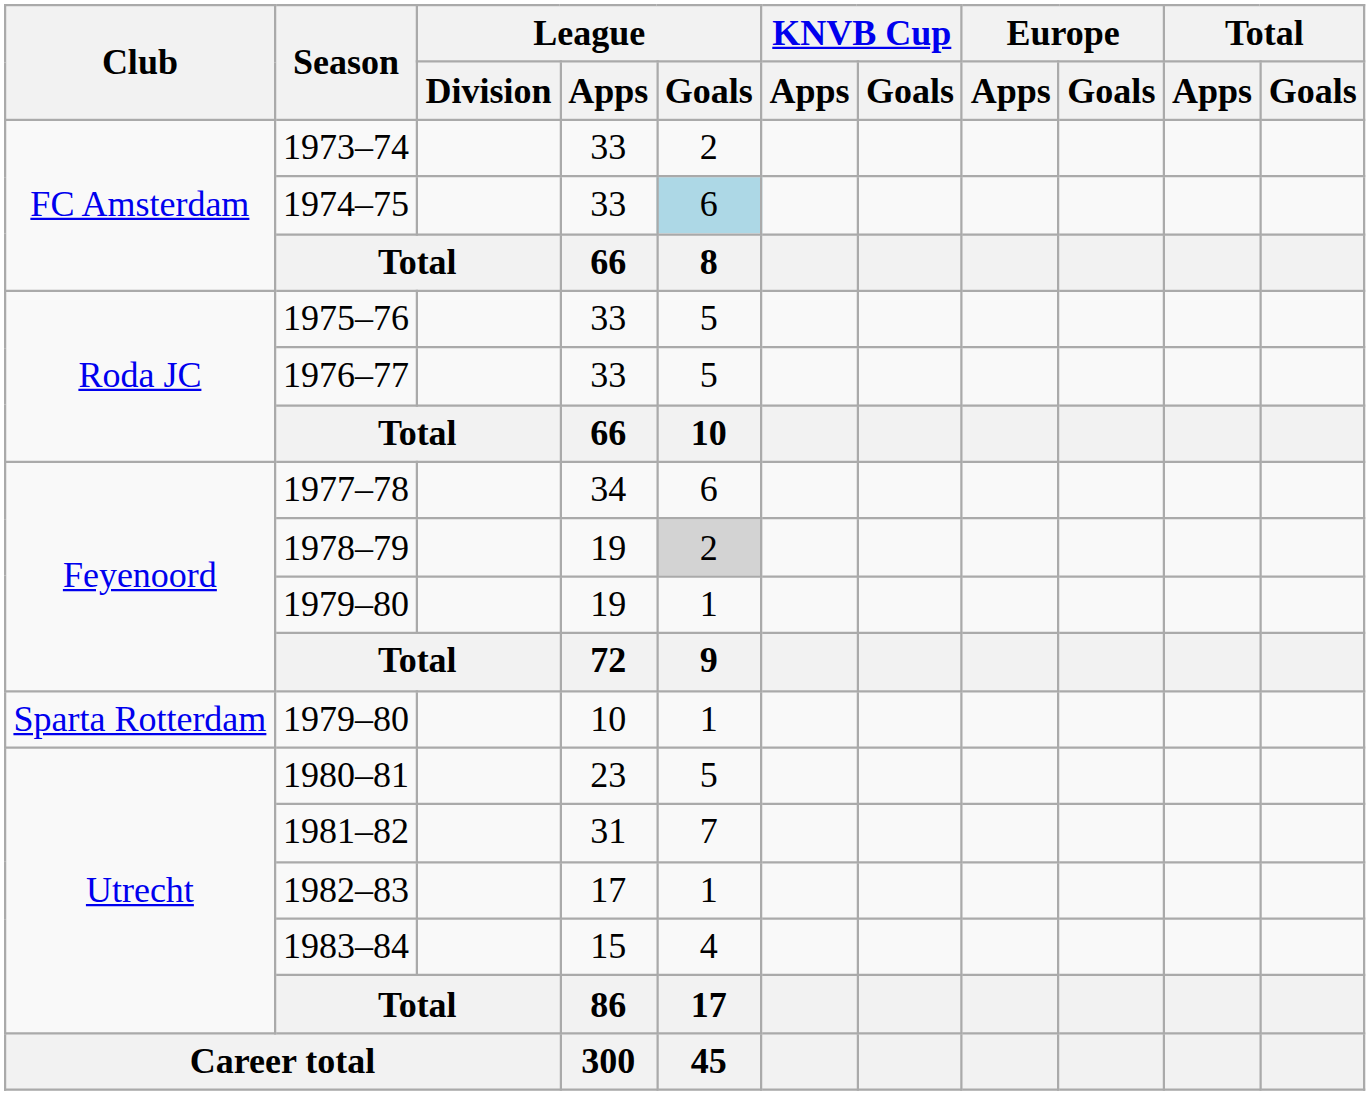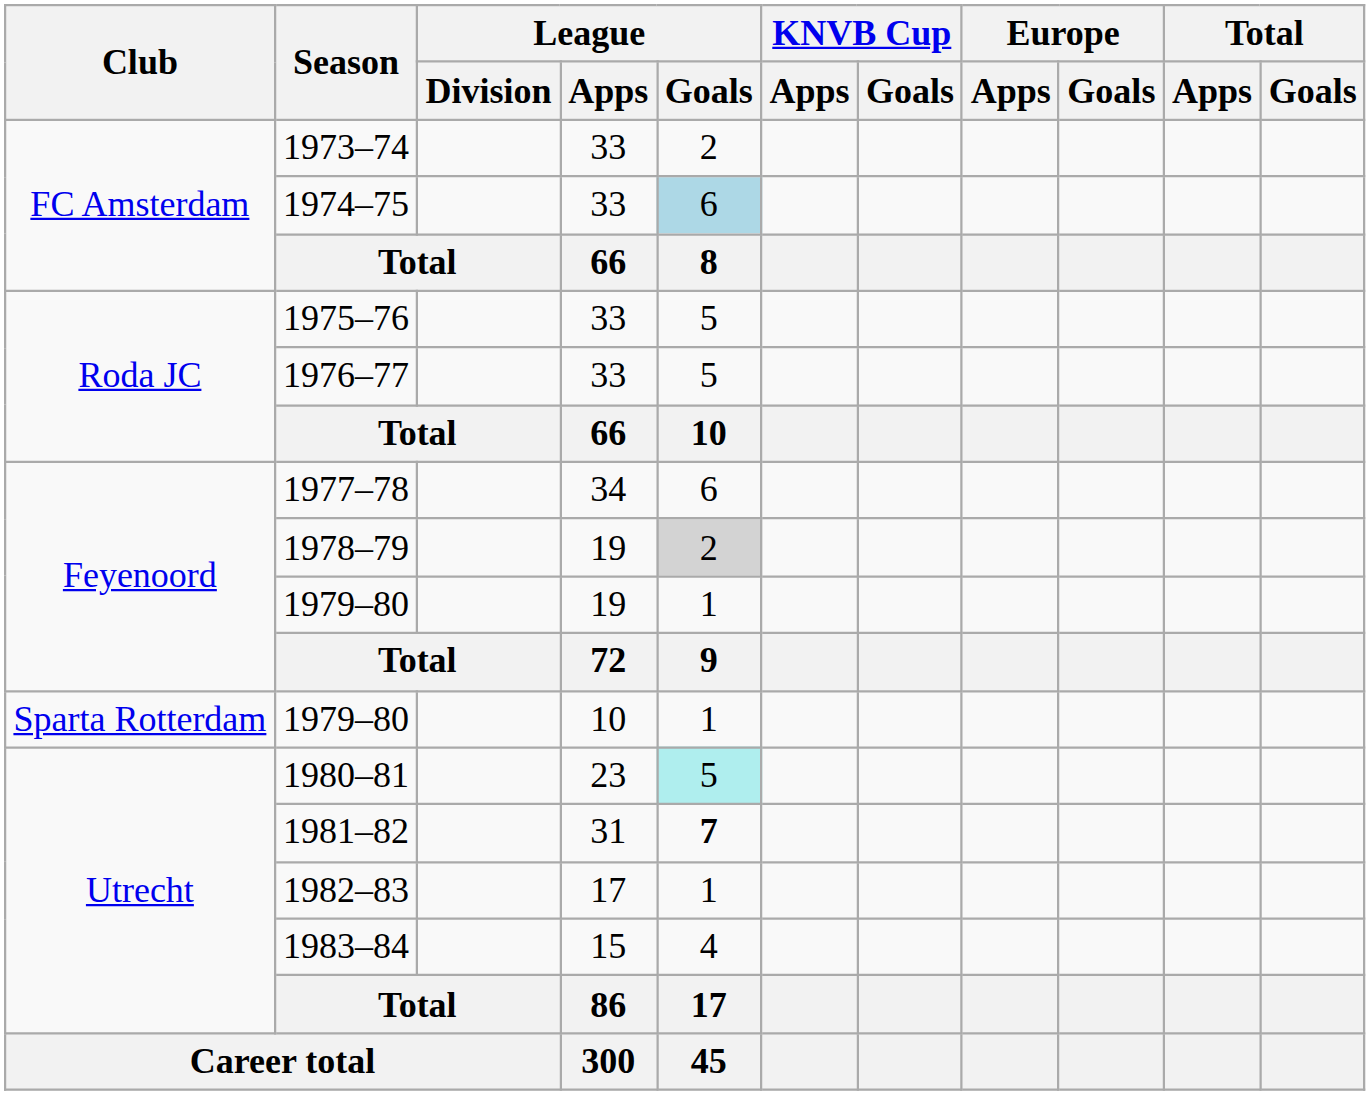(709, 775) no background -> (709, 775) paleturquoise background
(709, 832) normal -> (709, 832) bold
